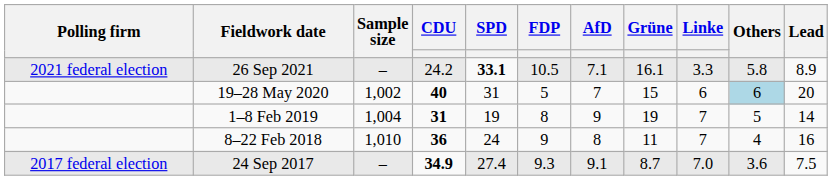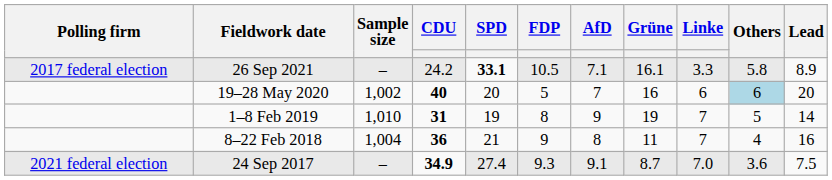(99, 70) 2021 federal election -> (99, 70) 2017 federal election
(492, 93) 31 -> (492, 93) 20
(650, 93) 15 -> (650, 93) 16
(383, 116) 1,004 -> (383, 116) 1,010
(383, 140) 1,010 -> (383, 140) 1,004
(492, 140) 24 -> (492, 140) 21
(99, 163) 2017 federal election -> (99, 163) 2021 federal election
